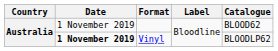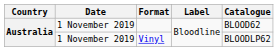(96, 39) bold -> (96, 39) normal
